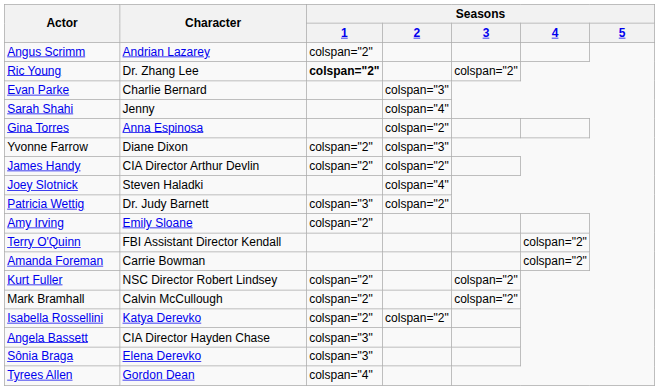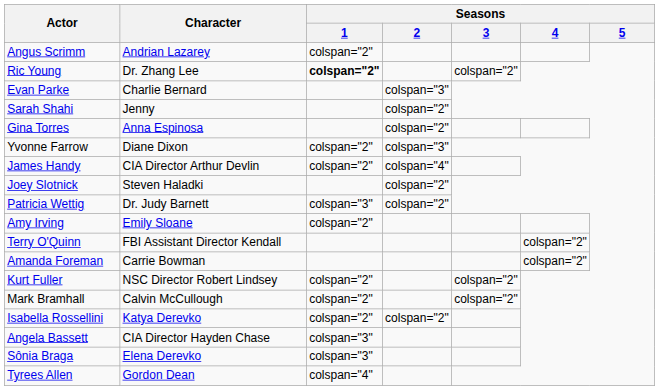(417, 109) colspan="4" -> (417, 109) colspan="2"
(417, 166) colspan="2" -> (417, 166) colspan="4"
(417, 185) colspan="4" -> (417, 185) colspan="2"
